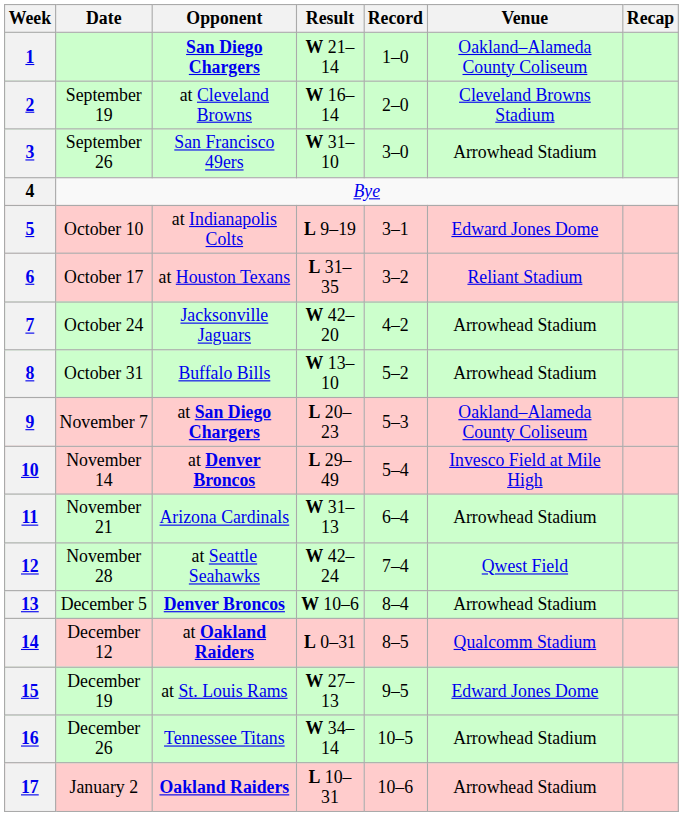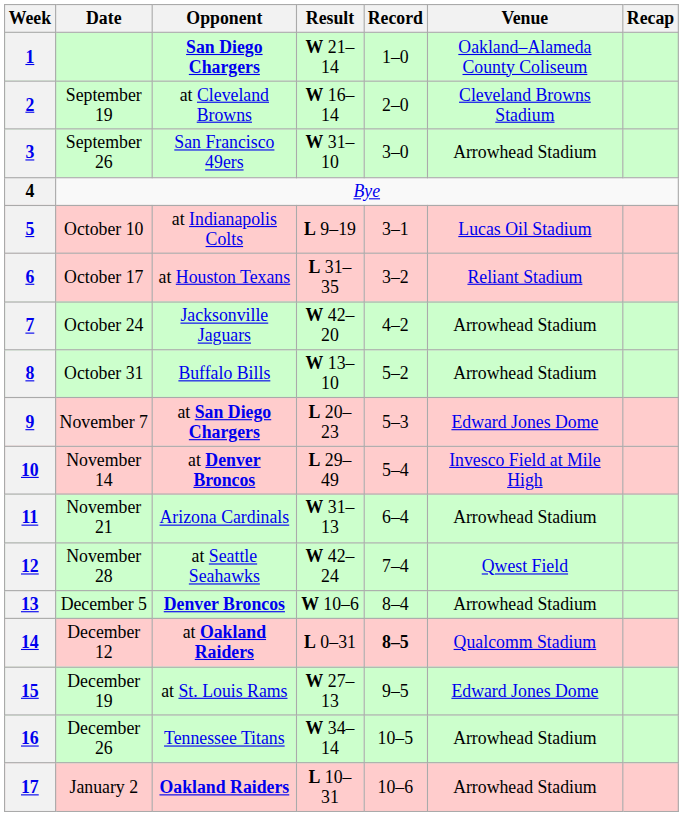(525, 229) Edward Jones Dome -> (525, 229) Lucas Oil Stadium
(525, 421) Oakland–Alameda County Coliseum -> (525, 421) Edward Jones Dome
(395, 642) normal -> (395, 642) bold
